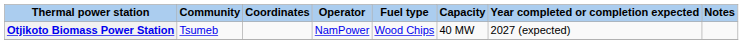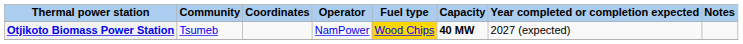(404, 30) no background -> (404, 30) gold background
(457, 30) normal -> (457, 30) bold
